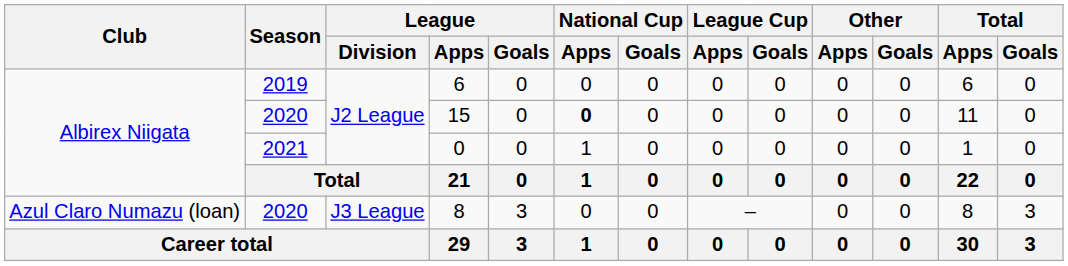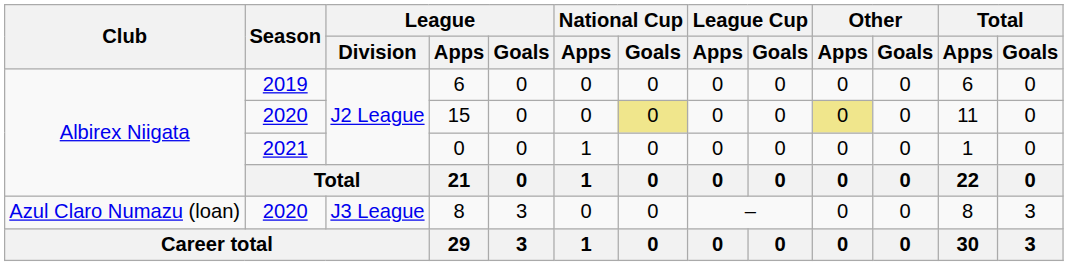(586, 116) bold -> (586, 116) normal
(653, 116) no background -> (653, 116) khaki background
(843, 116) no background -> (843, 116) khaki background
